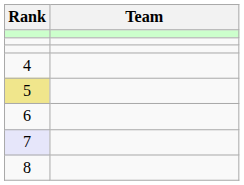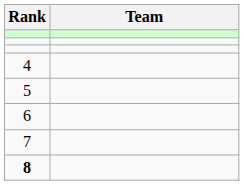(27, 90) khaki background -> (27, 90) no background
(27, 142) lavender background -> (27, 142) no background
(27, 167) normal -> (27, 167) bold
